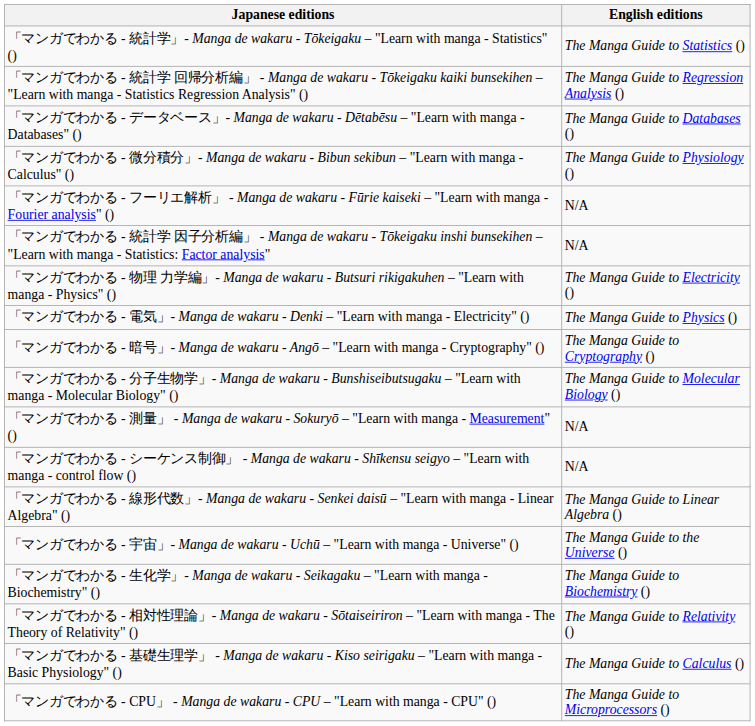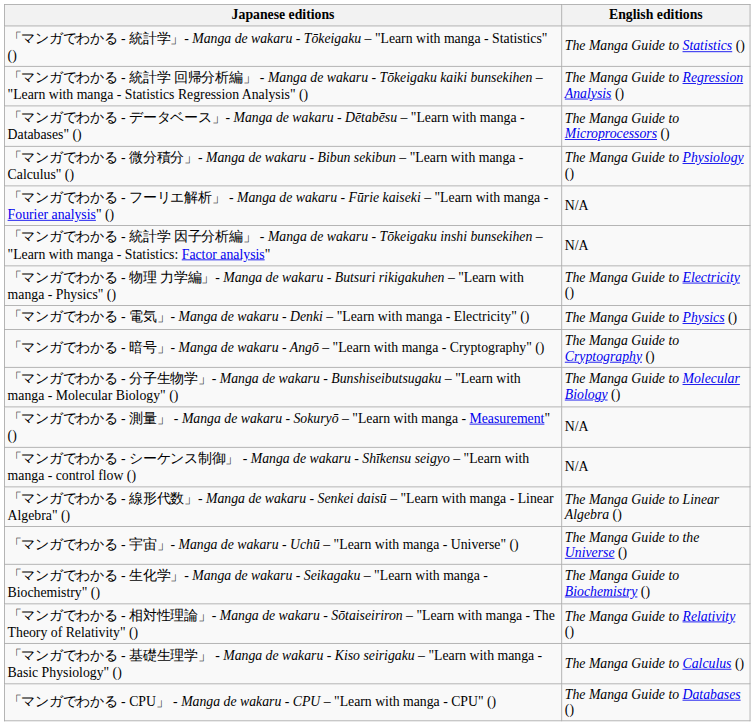(653, 126) The Manga Guide to Databases () -> (622, 126) The Manga Guide to Microprocessors ()
(622, 702) The Manga Guide to Microprocessors () -> (653, 702) The Manga Guide to Databases ()
